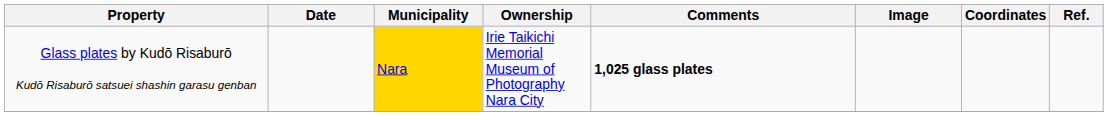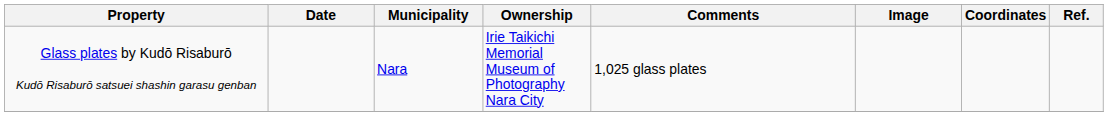(392, 68) gold background -> (392, 68) no background
(653, 68) bold -> (650, 68) normal
